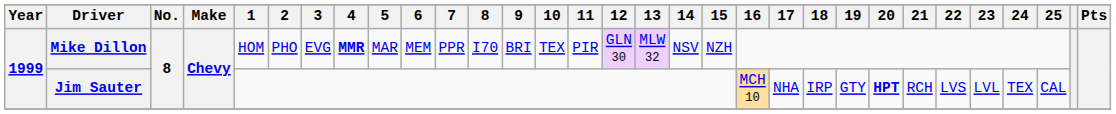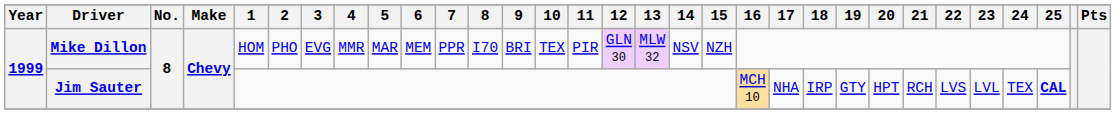(351, 48) bold -> (351, 48) normal
(886, 88) bold -> (886, 88) normal
(1053, 88) normal -> (1053, 88) bold
